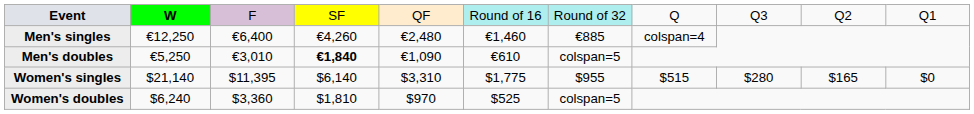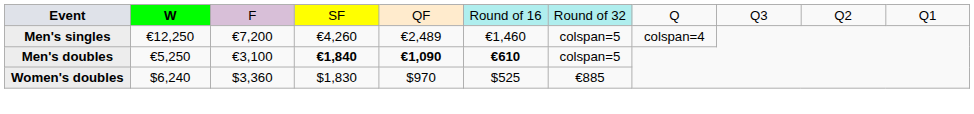(252, 36) €6,400 -> (252, 36) €7,200
(421, 36) €2,480 -> (421, 36) €2,489
(590, 36) €885 -> (590, 36) colspan=5
(252, 57) €3,010 -> (252, 57) €3,100
(421, 57) normal -> (421, 57) bold
(506, 57) normal -> (506, 57) bold
- row: (67, 78)
(337, 99) $1,810 -> (337, 78) $1,830
(590, 99) colspan=5 -> (590, 78) €885
